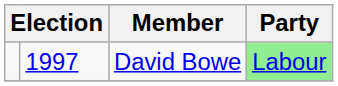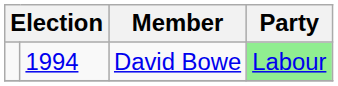(52, 61) 1997 -> (52, 61) 1994
